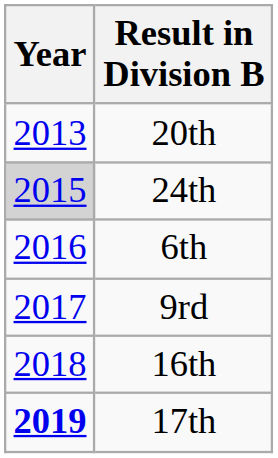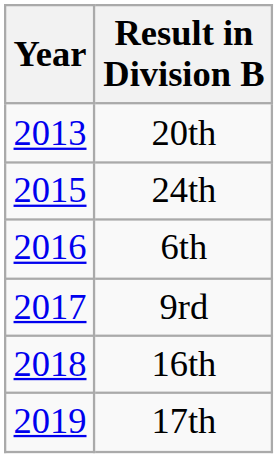(50, 190) lightgrey background -> (50, 190) no background
(50, 421) bold -> (50, 421) normal
